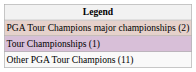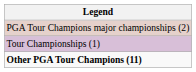(70, 59) normal -> (74, 59) bold
